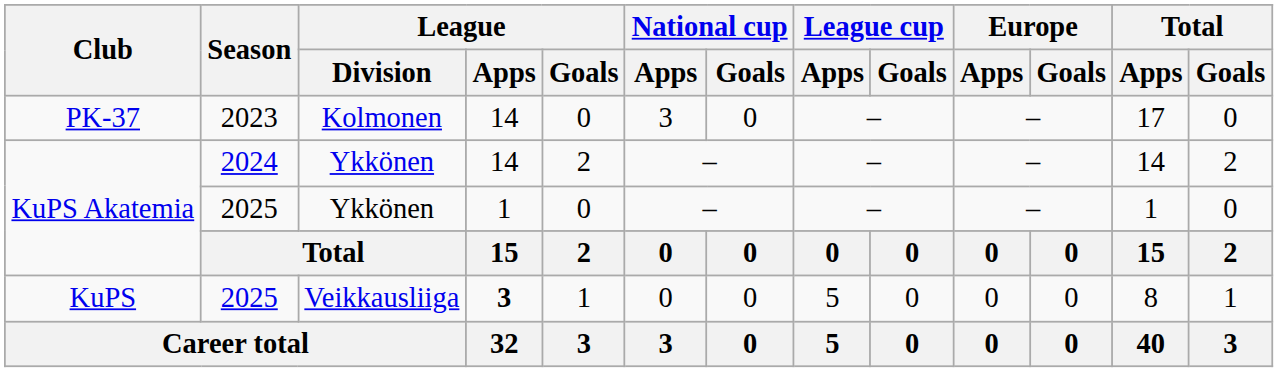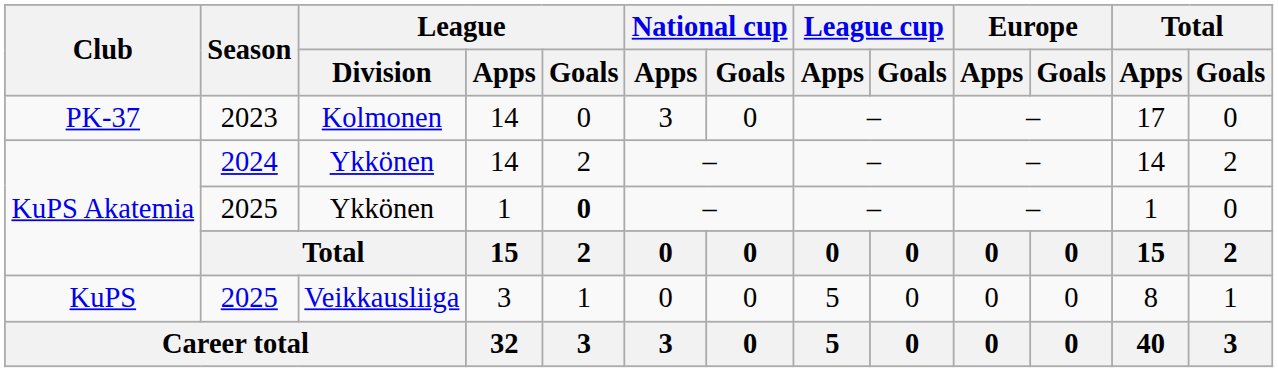(584, 207) normal -> (584, 207) bold
(504, 298) bold -> (504, 298) normal
